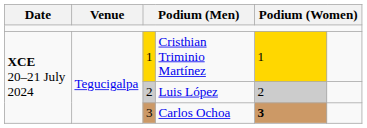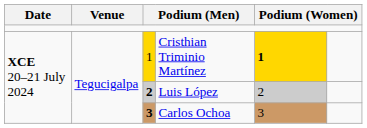(261, 56) normal -> (261, 56) bold
(149, 92) normal -> (149, 92) bold
(149, 112) normal -> (149, 112) bold
(261, 112) bold -> (261, 112) normal
